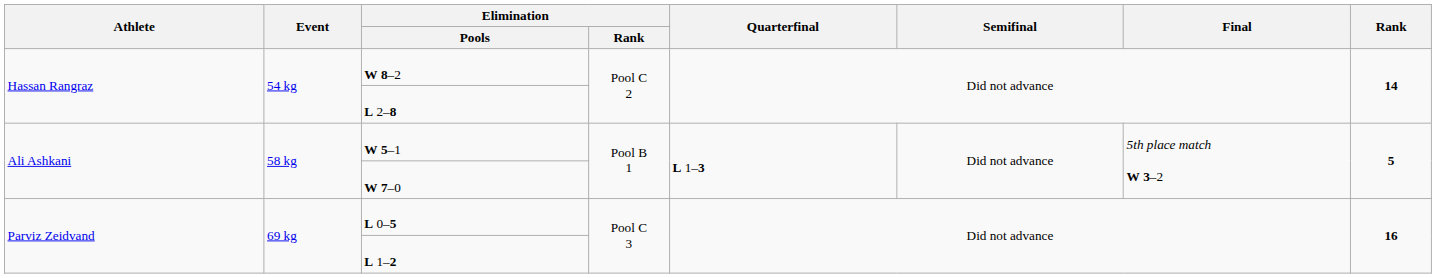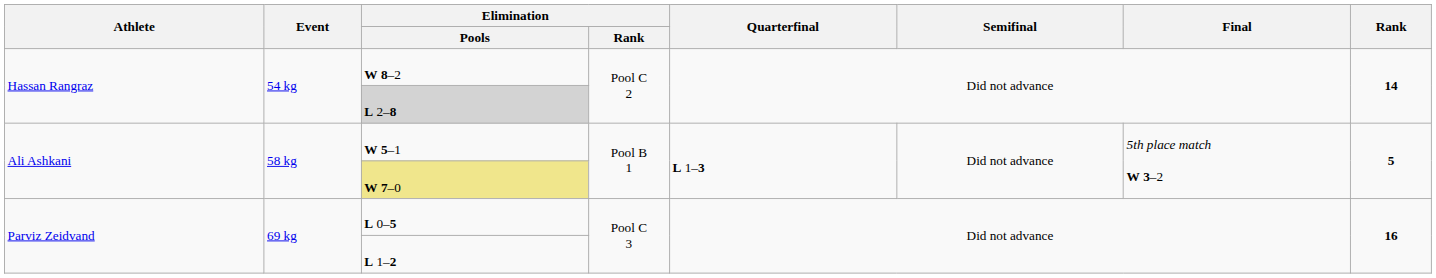(380, 112) no background -> (380, 112) lightgrey background
(383, 187) no background -> (383, 187) khaki background
